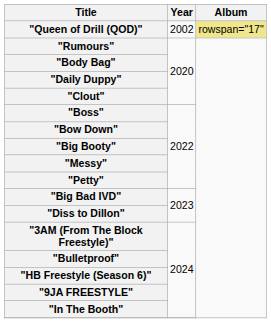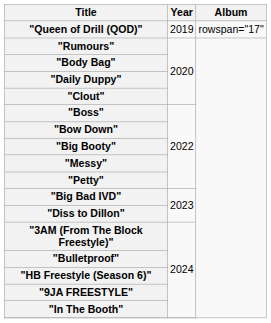(182, 29) 2002 -> (182, 29) 2019
(231, 29) khaki background -> (231, 29) no background
